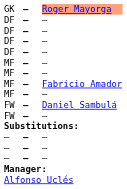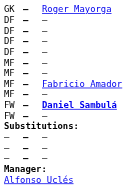(77, 9) lightsalmon background -> (77, 9) no background
(79, 105) normal -> (79, 105) bold
